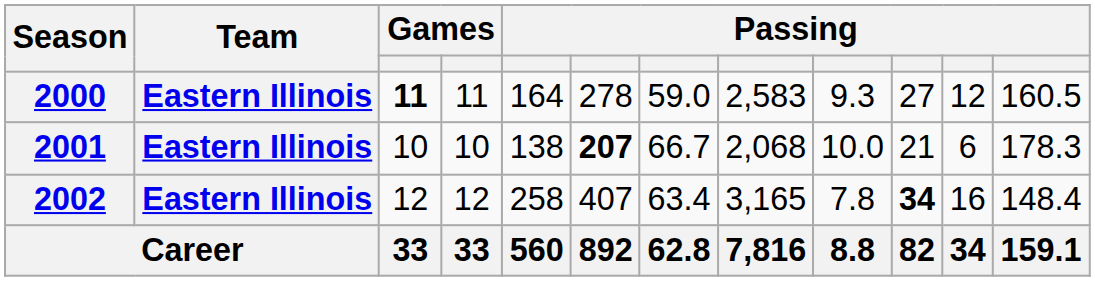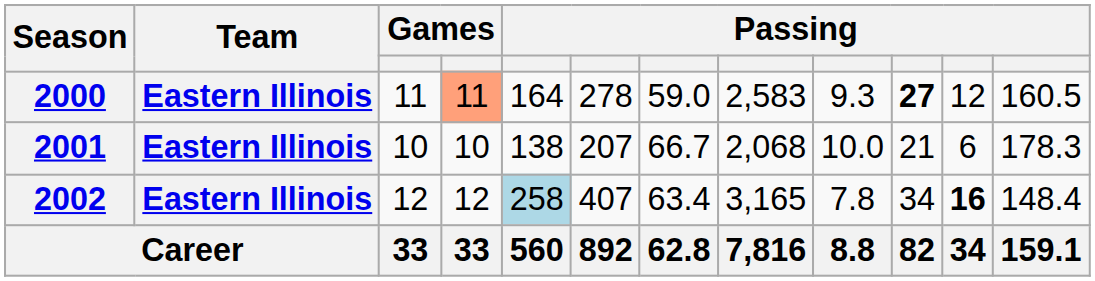(410, 96) bold -> (410, 96) normal
(472, 96) no background -> (472, 96) lightsalmon background
(917, 96) normal -> (917, 96) bold
(606, 147) bold -> (606, 147) normal
(537, 198) no background -> (537, 198) lightblue background
(917, 198) bold -> (917, 198) normal
(968, 198) normal -> (968, 198) bold
